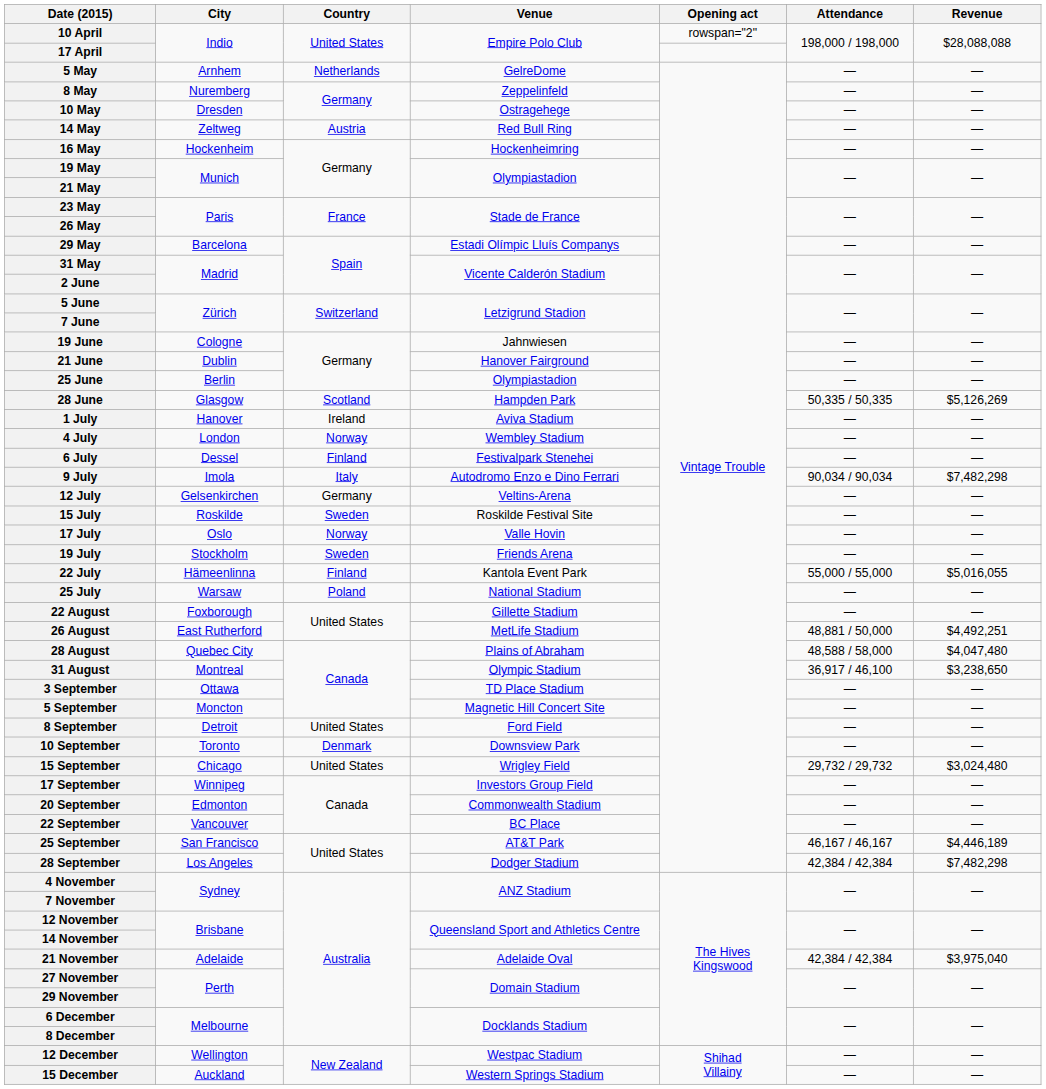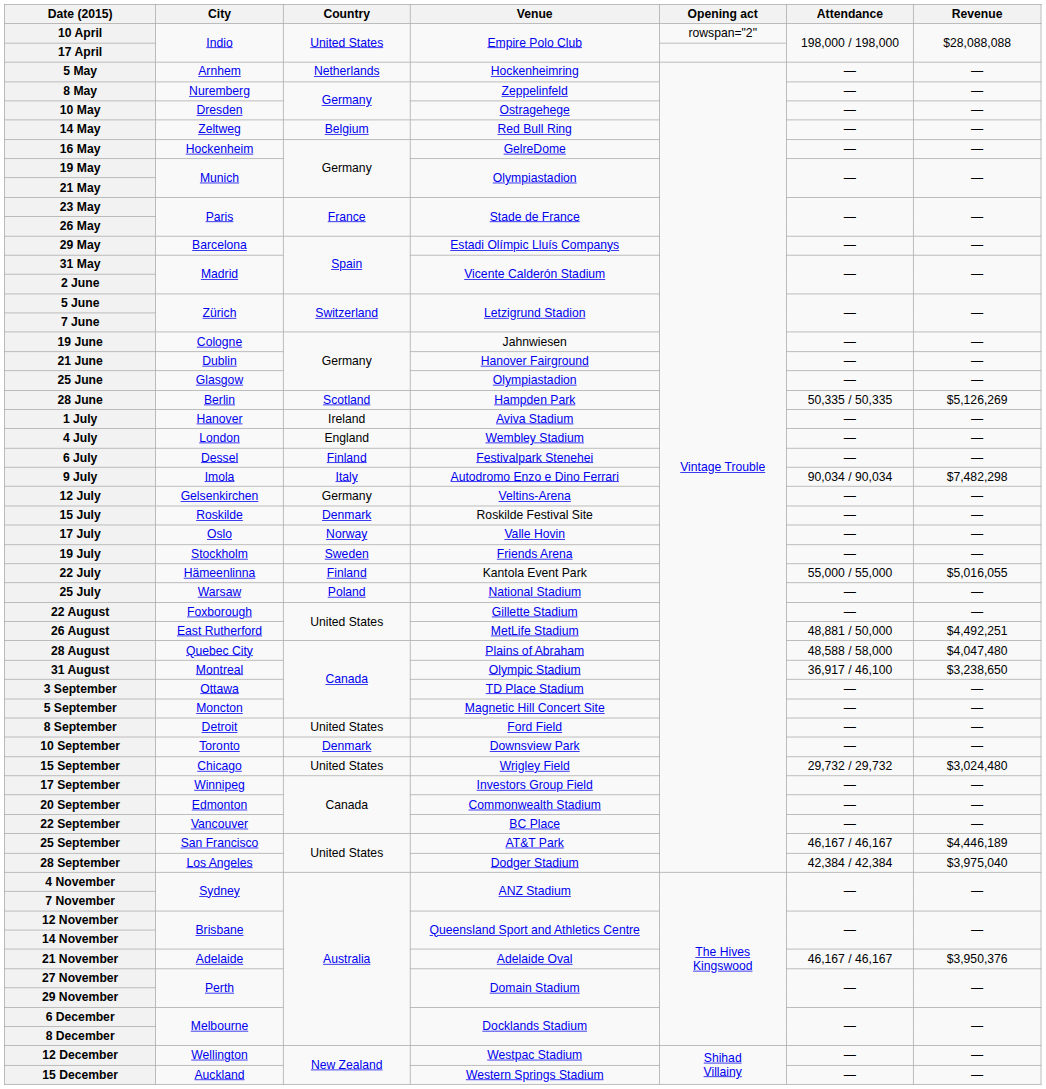(535, 71) GelreDome -> (535, 71) Hockenheimring
(347, 129) Austria -> (347, 129) Belgium
(535, 149) Hockenheimring -> (535, 149) GelreDome
(220, 380) Berlin -> (220, 380) Glasgow
(220, 399) Glasgow -> (220, 399) Berlin
(347, 438) Norway -> (347, 438) England
(347, 515) Sweden -> (347, 515) Denmark
(977, 862) $7,482,298 -> (977, 862) $3,975,040
(850, 959) 42,384 / 42,384 -> (850, 959) 46,167 / 46,167
(977, 959) $3,975,040 -> (977, 959) $3,950,376
